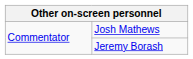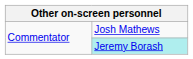(129, 46) no background -> (129, 46) paleturquoise background
